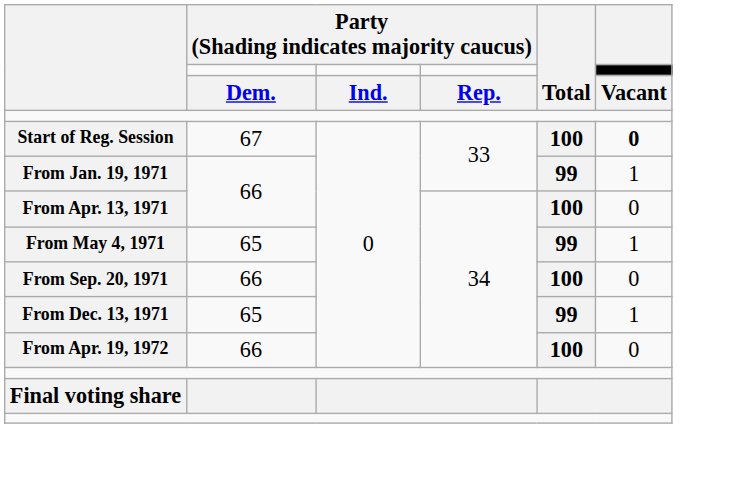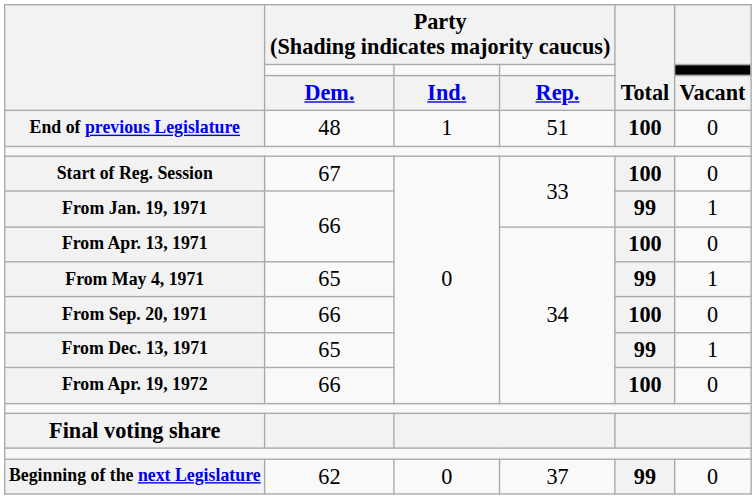+ row: (135, 127)
(634, 138) bold -> (712, 173) normal
+ row: (135, 476)
